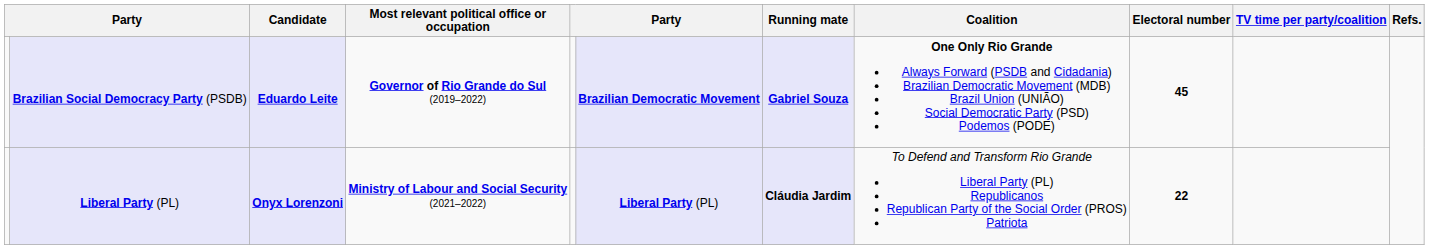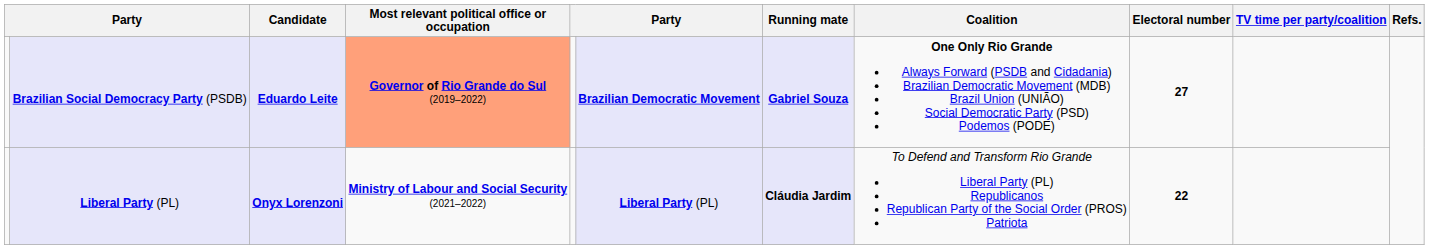(458, 92) no background -> (458, 92) lightsalmon background
(1181, 92) 45 -> (1181, 92) 27
